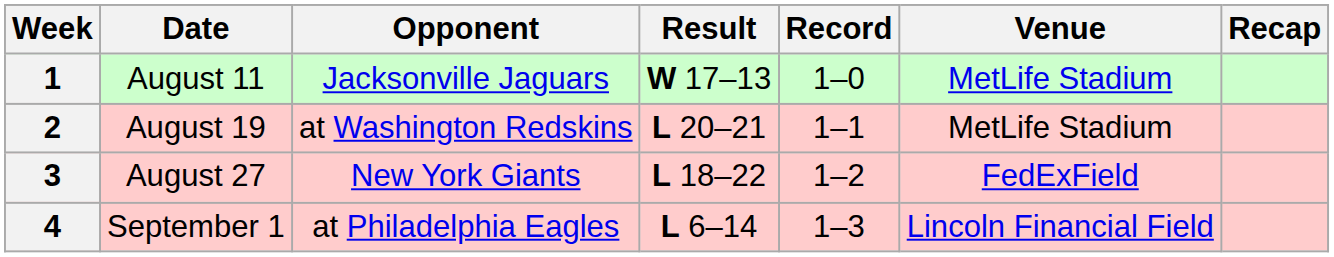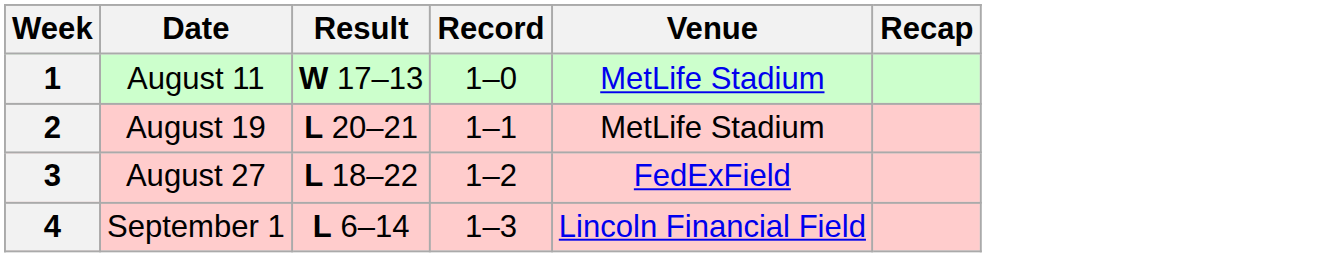- column: (466, 29)
